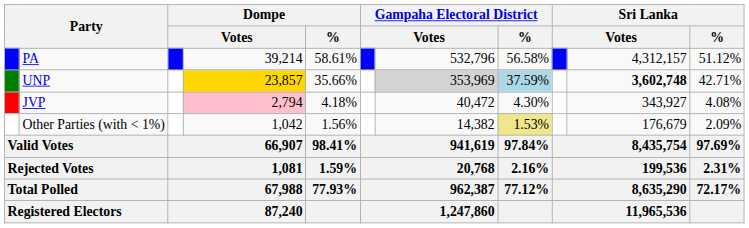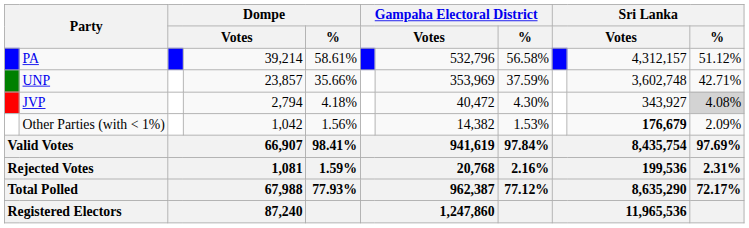(284, 80) gold background -> (284, 80) no background
(472, 80) lightgrey background -> (472, 80) no background
(528, 80) lightblue background -> (528, 80) no background
(659, 80) bold -> (659, 80) normal
(287, 102) pink background -> (287, 102) no background
(723, 102) no background -> (723, 102) lightgrey background
(531, 124) khaki background -> (531, 124) no background
(664, 124) normal -> (664, 124) bold
